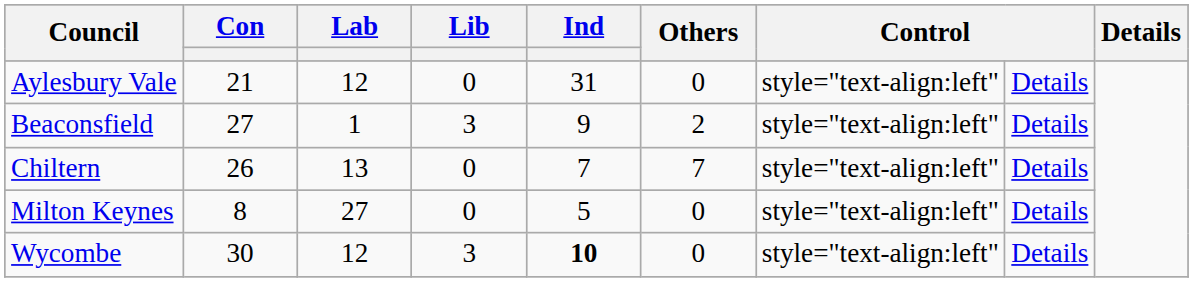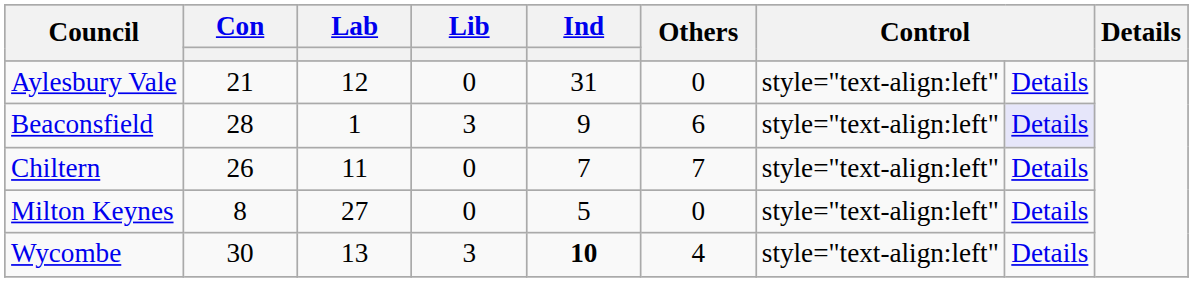(240, 124) 27 -> (240, 124) 28
(698, 124) 2 -> (698, 124) 6
(1050, 124) no background -> (1050, 124) lavender background
(355, 168) 13 -> (355, 168) 11
(355, 254) 12 -> (355, 254) 13
(698, 254) 0 -> (698, 254) 4
